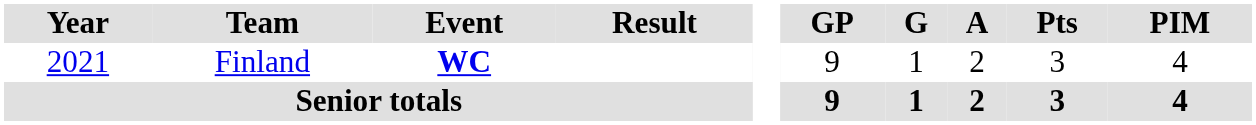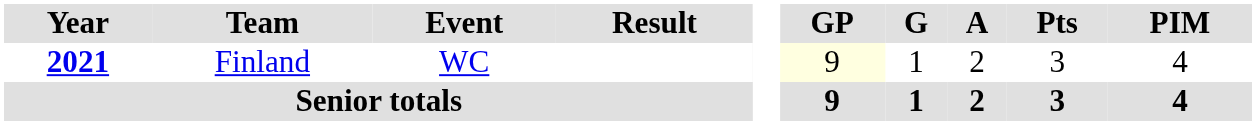(78, 62) normal -> (78, 62) bold
(464, 62) bold -> (464, 62) normal
(832, 62) no background -> (832, 62) lightyellow background
